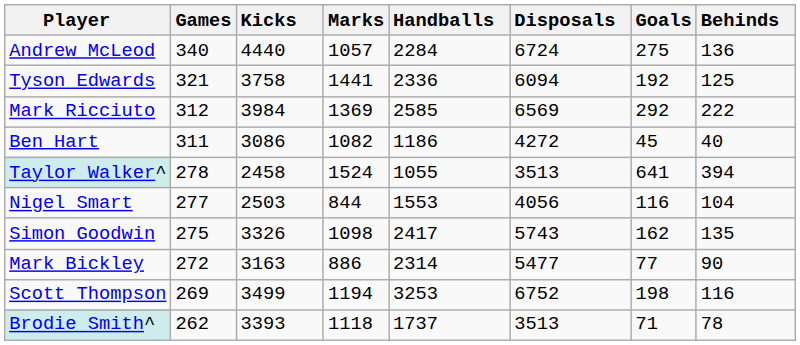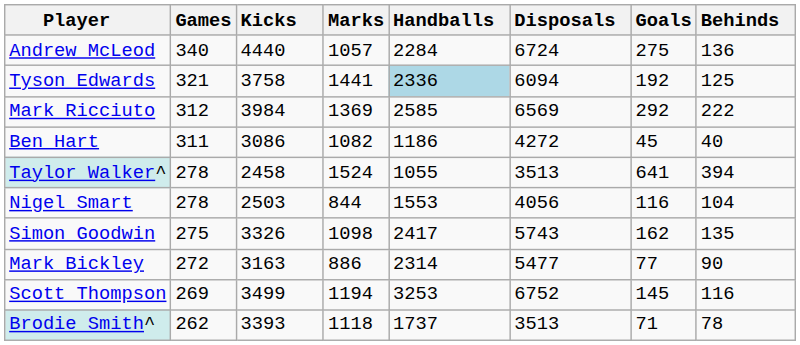(416, 81) no background -> (416, 81) lightblue background
(192, 203) 277 -> (192, 203) 278
(652, 295) 198 -> (652, 295) 145
